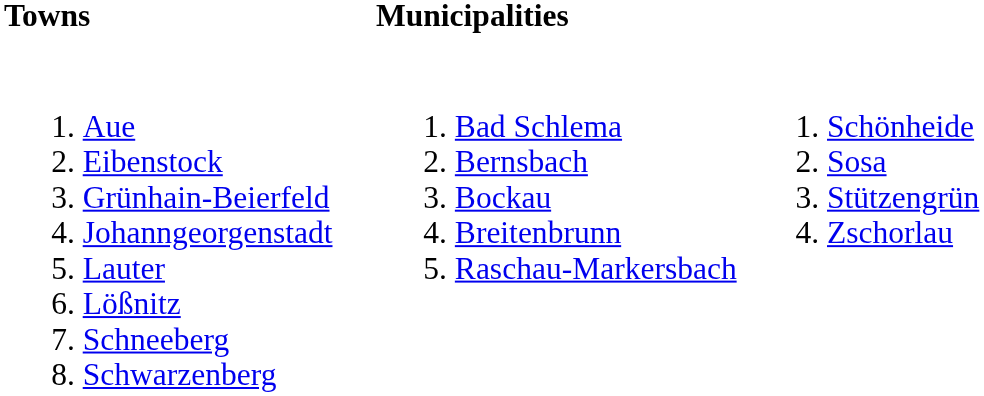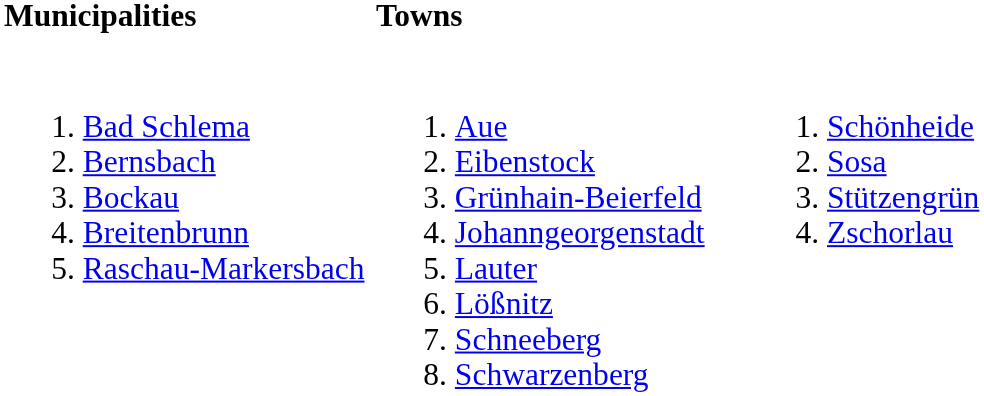columns swapped: (47, 16) <-> (472, 16)
